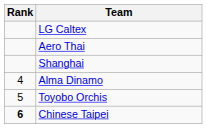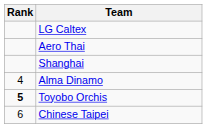(20, 98) normal -> (20, 98) bold
(20, 115) bold -> (20, 115) normal
